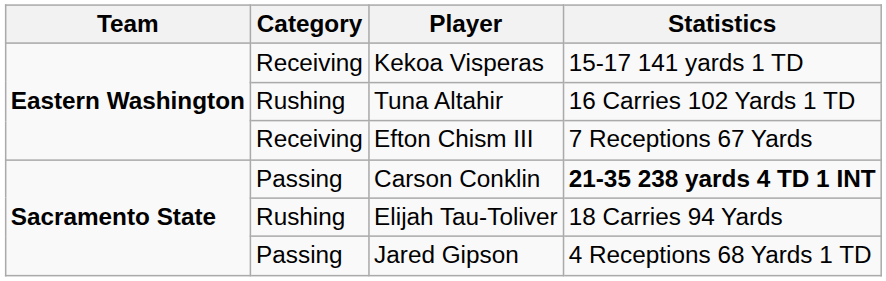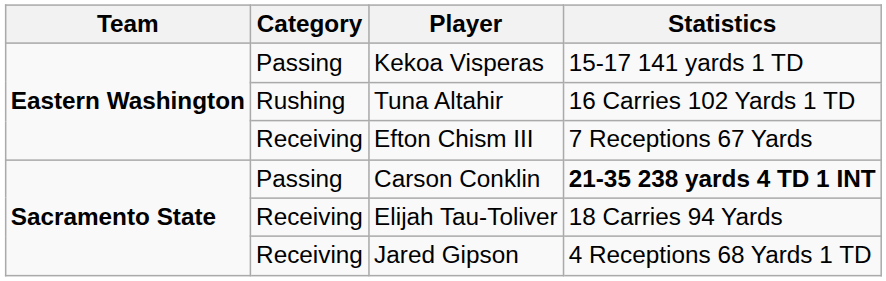(310, 62) Receiving -> (299, 62) Passing
(301, 216) Rushing -> (310, 216) Receiving
(299, 255) Passing -> (310, 255) Receiving
